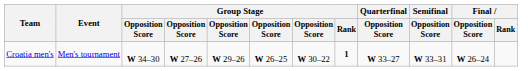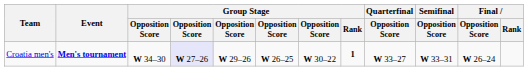(89, 54) normal -> (92, 54) bold
(186, 59) no background -> (192, 59) lavender background
